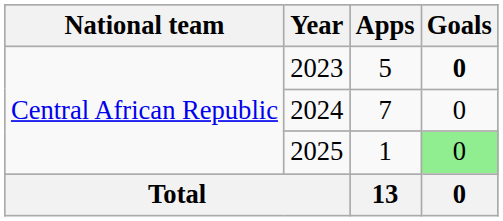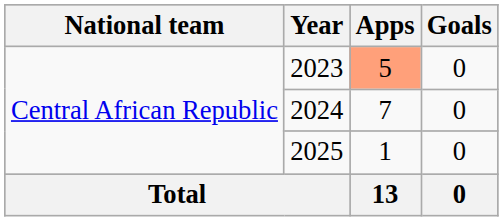(385, 67) no background -> (385, 67) lightsalmon background
(459, 67) bold -> (459, 67) normal
(459, 151) lightgreen background -> (459, 151) no background
